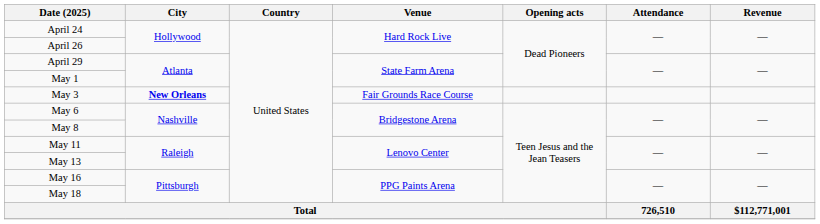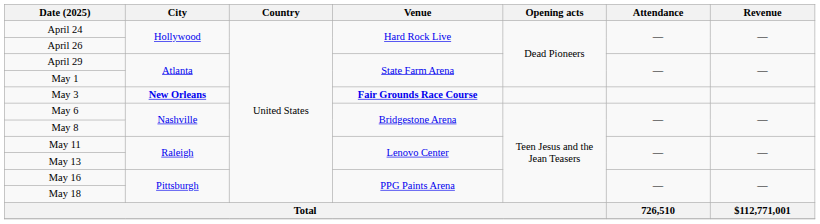(418, 95) normal -> (418, 95) bold
